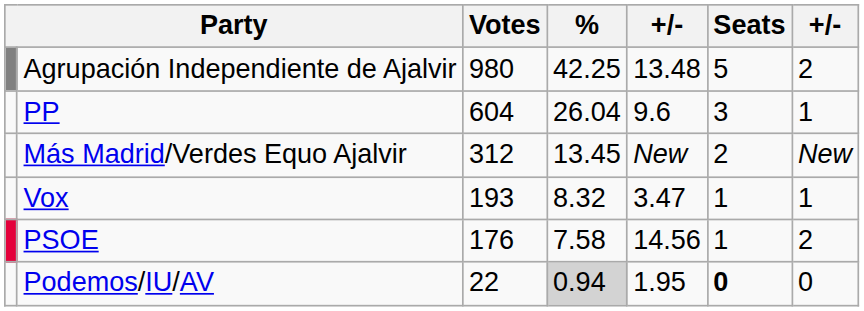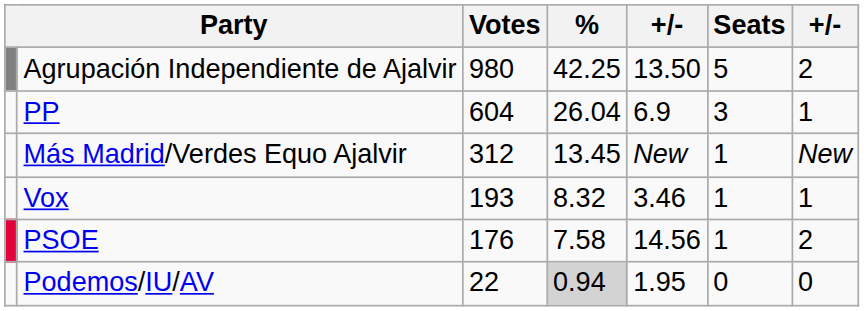(667, 68) 13.48 -> (667, 68) 13.50
(652, 111) 9.6 -> (652, 111) 6.9
(721, 154) 2 -> (721, 154) 1
(660, 197) 3.47 -> (660, 197) 3.46
(721, 283) bold -> (721, 283) normal
